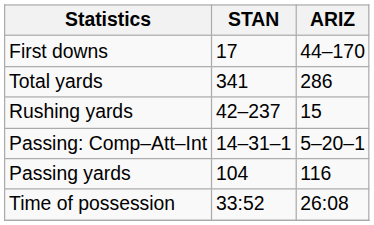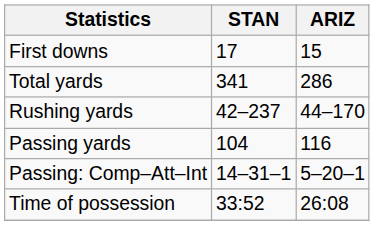(333, 50) 44–170 -> (311, 50) 15
(311, 112) 15 -> (333, 112) 44–170
rows swapped: (70, 173) <-> (108, 143)
